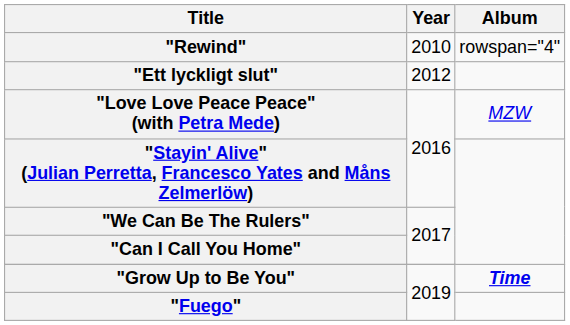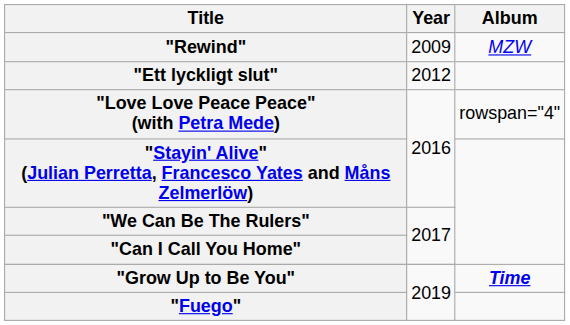(431, 47) 2010 -> (431, 47) 2009
(510, 47) rowspan="4" -> (510, 47) MZW
(510, 114) MZW -> (510, 114) rowspan="4"
